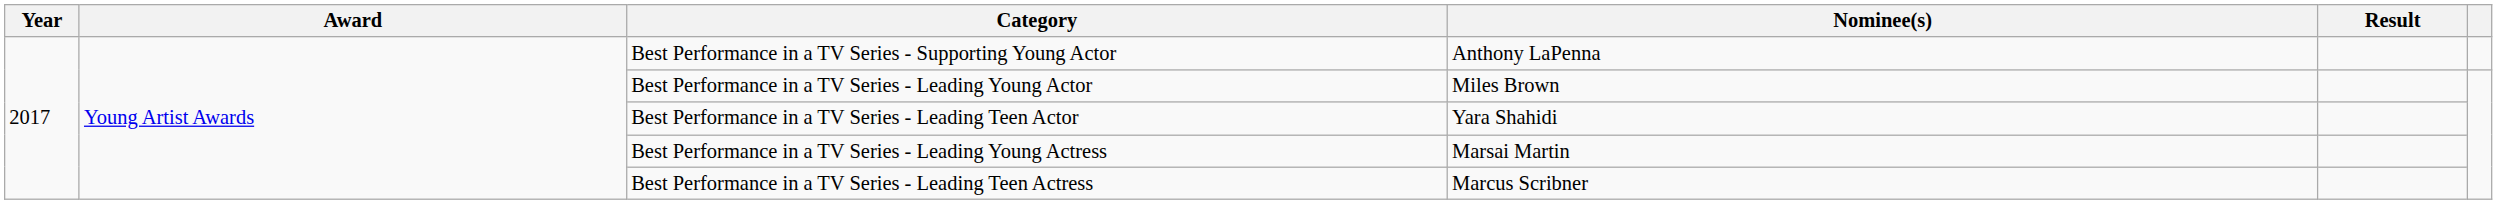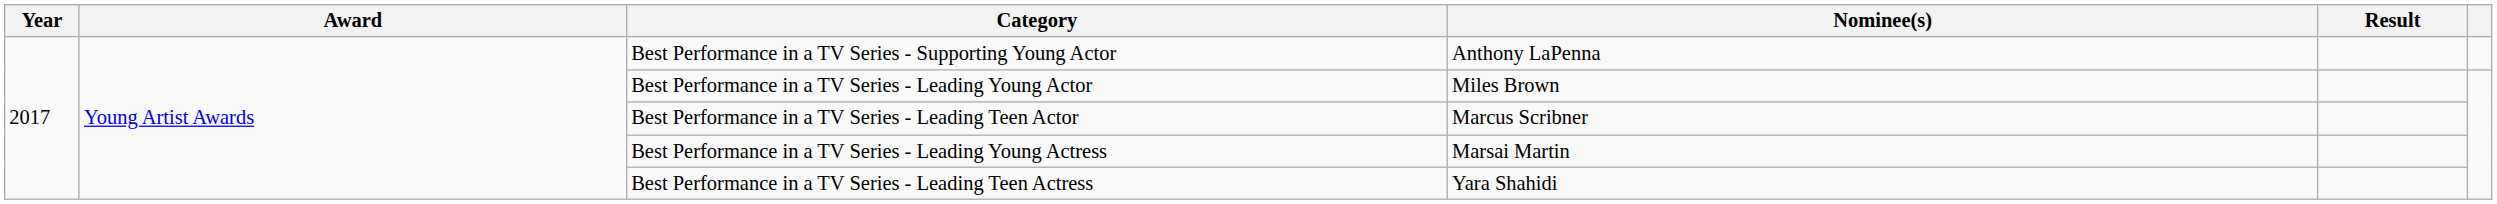(1505, 118) Yara Shahidi -> (1520, 118) Marcus Scribner
(1520, 183) Marcus Scribner -> (1505, 183) Yara Shahidi
